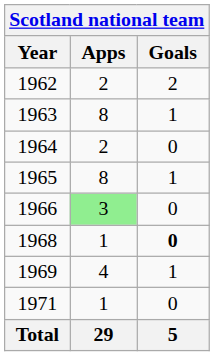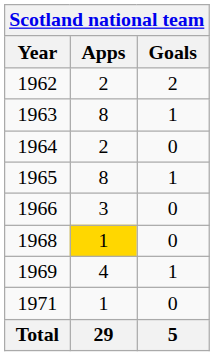(104, 209) lightgreen background -> (104, 209) no background
(104, 240) no background -> (104, 240) gold background
(173, 240) bold -> (173, 240) normal
